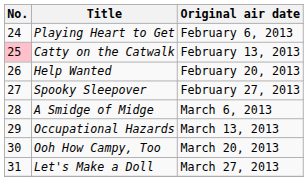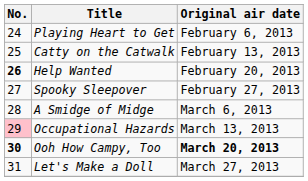(14, 52) pink background -> (14, 52) no background
(14, 71) normal -> (14, 71) bold
(14, 128) no background -> (14, 128) pink background
(14, 147) normal -> (14, 147) bold
(230, 147) normal -> (230, 147) bold
